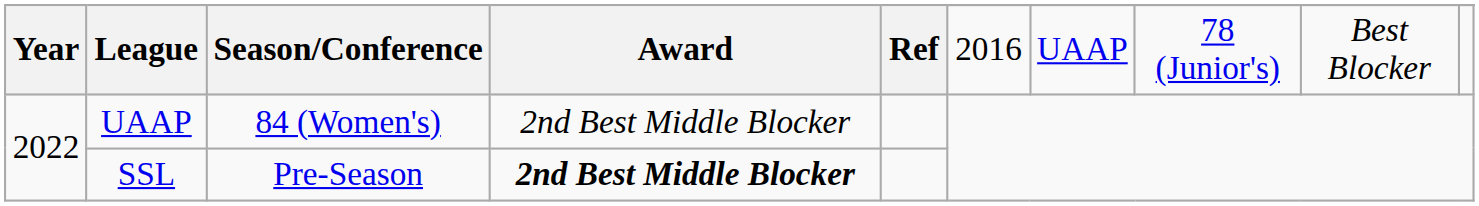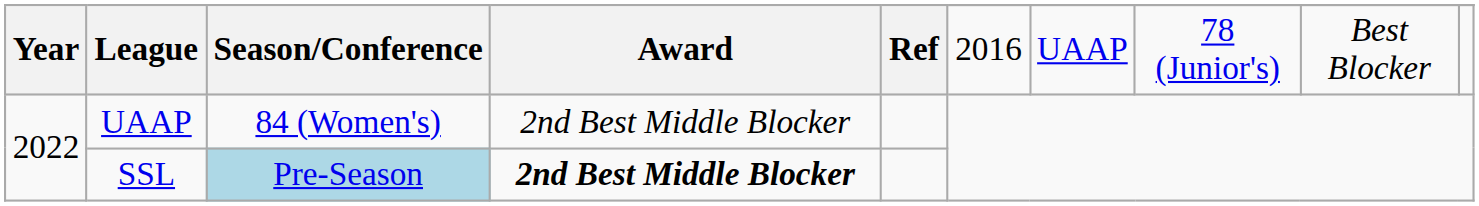(348, 173) no background -> (348, 173) lightblue background
